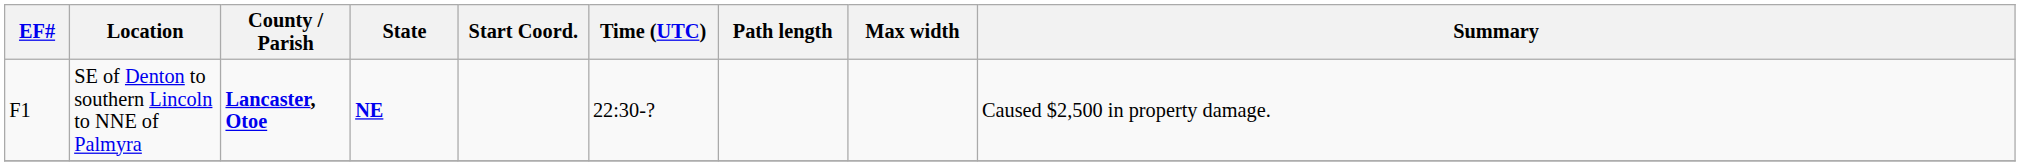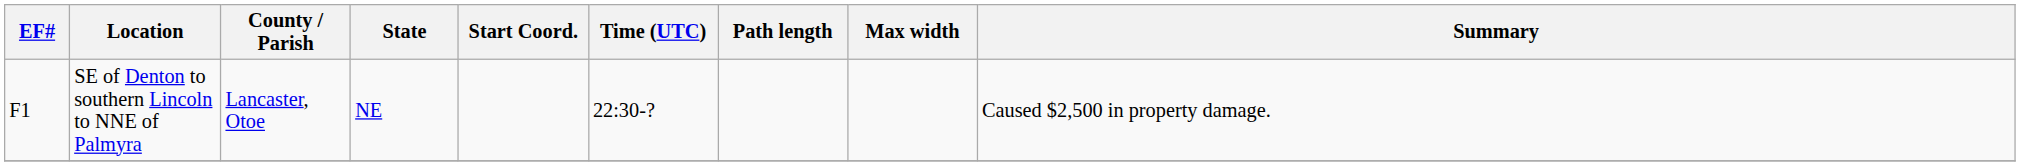(271, 109) bold -> (267, 109) normal
(369, 109) bold -> (369, 109) normal
